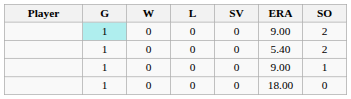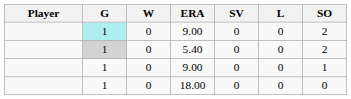columns swapped: (193, 13) <-> (281, 13)
(105, 49) no background -> (105, 49) lightgrey background
